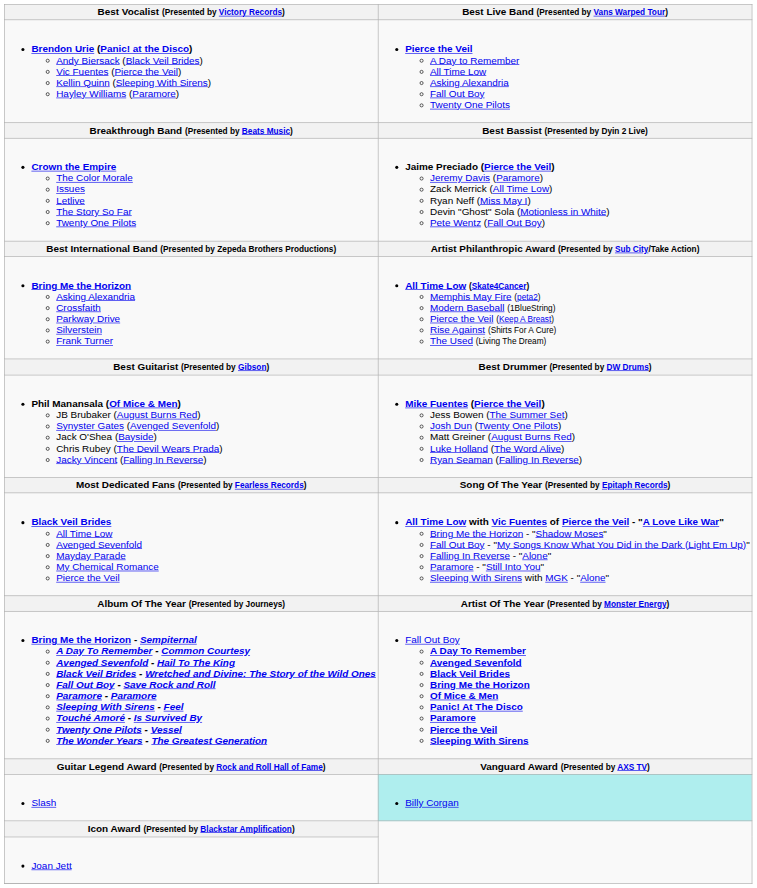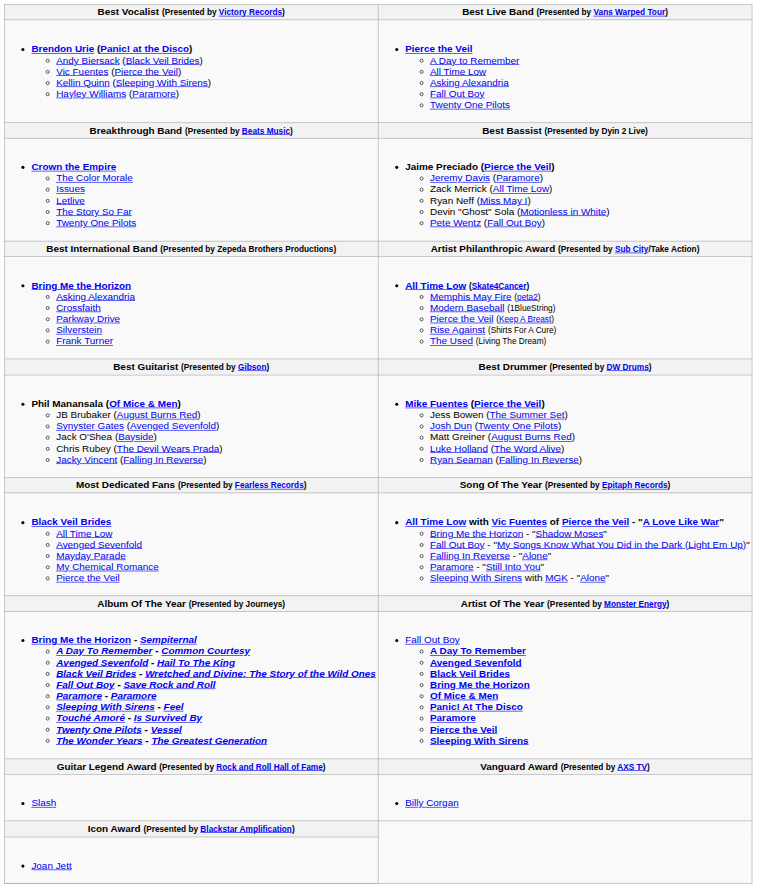(565, 803) paleturquoise background -> (565, 803) no background
